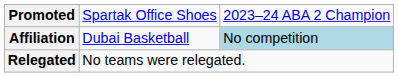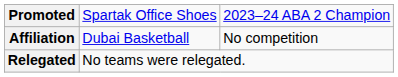(271, 38) lightblue background -> (271, 38) no background
